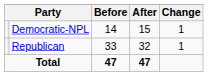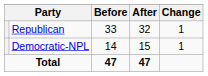rows swapped: (38, 46) <-> (50, 29)
